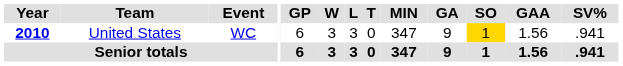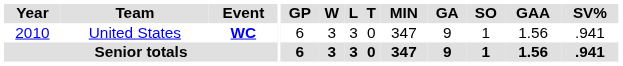(32, 32) bold -> (32, 32) normal
(243, 32) normal -> (243, 32) bold
(486, 32) gold background -> (486, 32) no background
